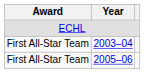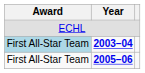(48, 44) no background -> (48, 44) lightblue background
(113, 44) normal -> (113, 44) bold
(113, 60) normal -> (113, 60) bold
